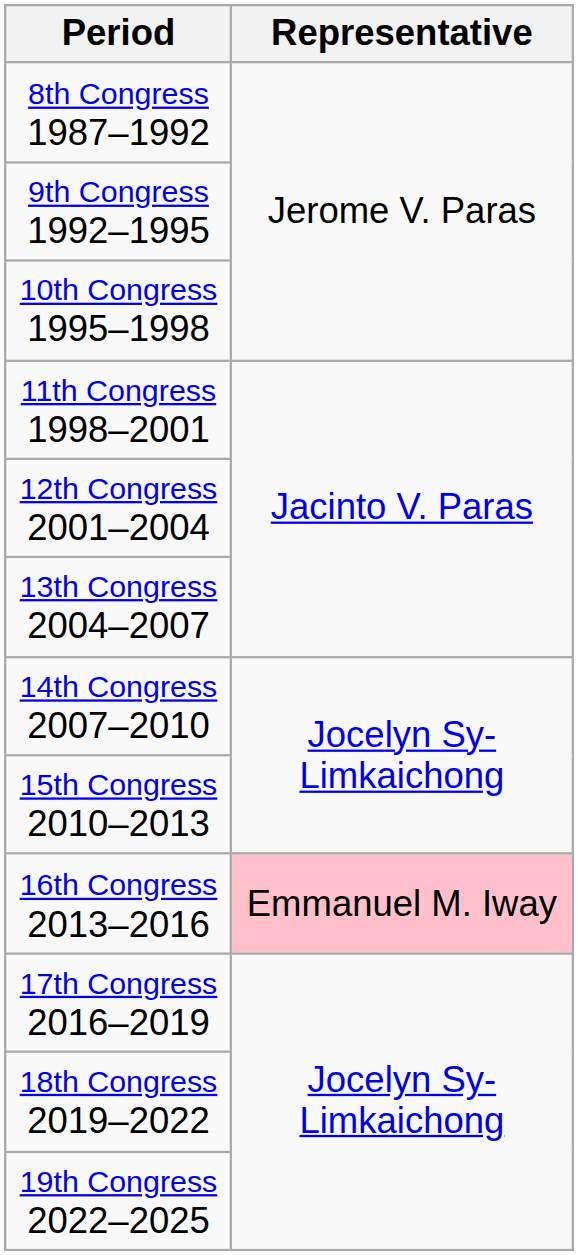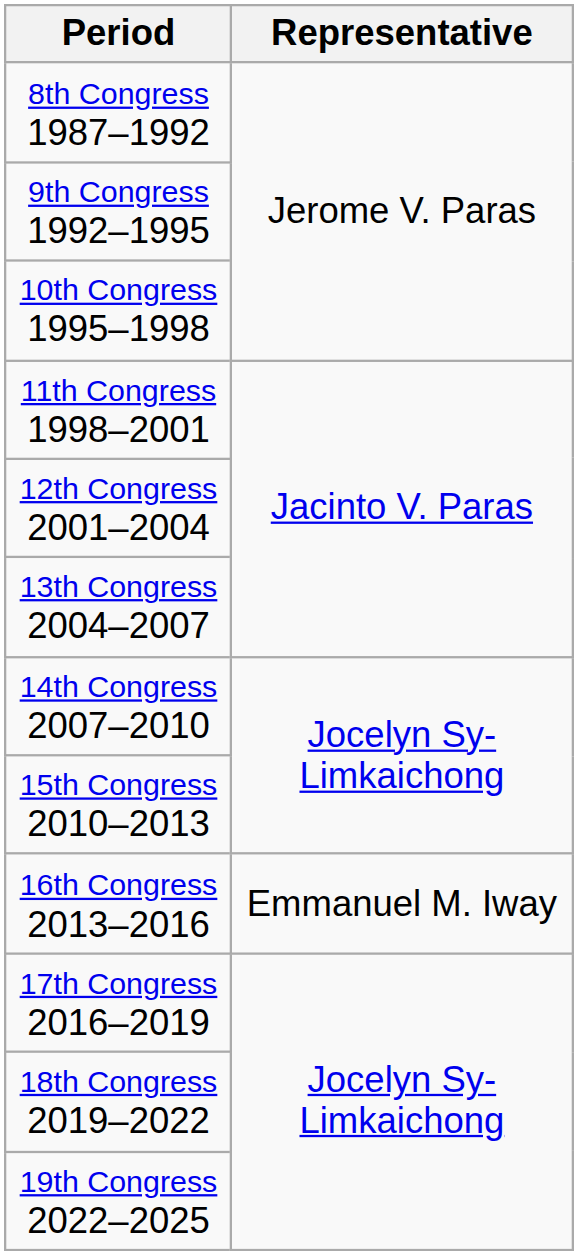(402, 902) pink background -> (402, 902) no background
